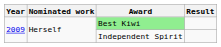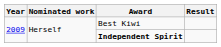(119, 23) lightgreen background -> (119, 23) no background
(140, 36) normal -> (140, 36) bold
